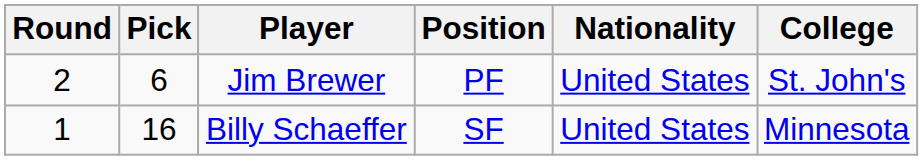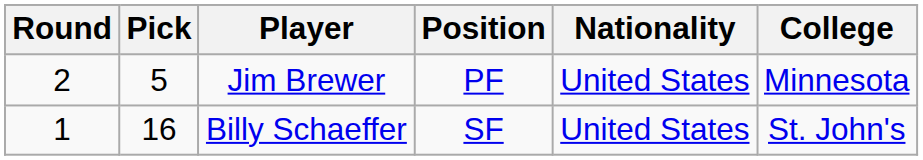(159, 79) 6 -> (159, 79) 5
(837, 79) St. John's -> (837, 79) Minnesota
(837, 129) Minnesota -> (837, 129) St. John's
